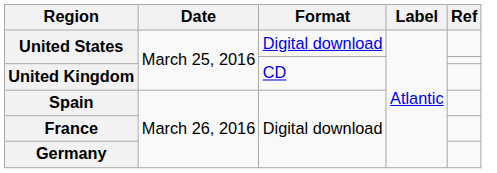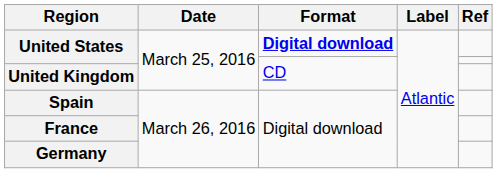(323, 43) normal -> (328, 43) bold
